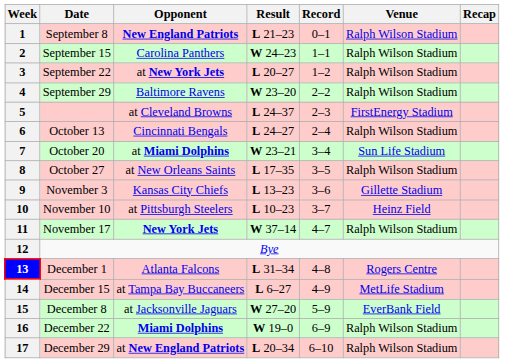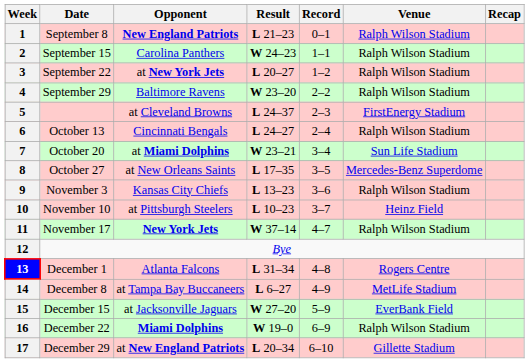(402, 170) Ralph Wilson Stadium -> (414, 170) Mercedes-Benz Superdome
(402, 190) Gillette Stadium -> (414, 190) Ralph Wilson Stadium
(77, 289) December 15 -> (77, 289) December 8
(77, 308) December 8 -> (77, 308) December 15
(402, 347) Ralph Wilson Stadium -> (414, 347) Gillette Stadium
